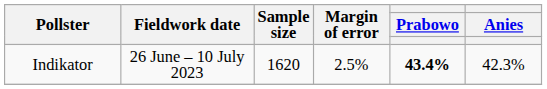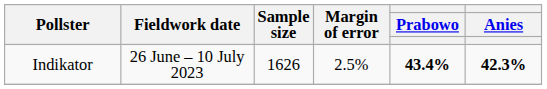(283, 64) 1620 -> (283, 64) 1626
(504, 64) normal -> (504, 64) bold
